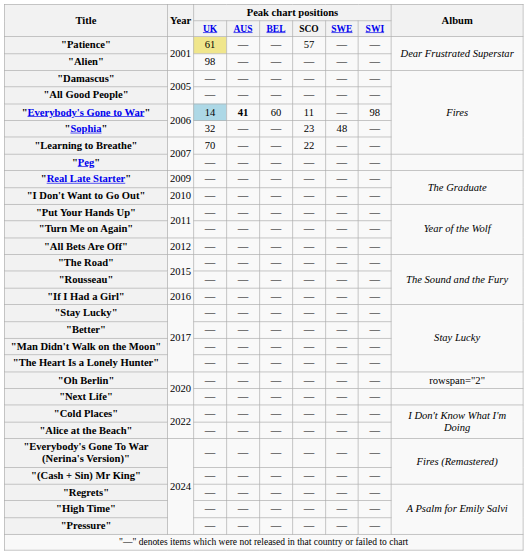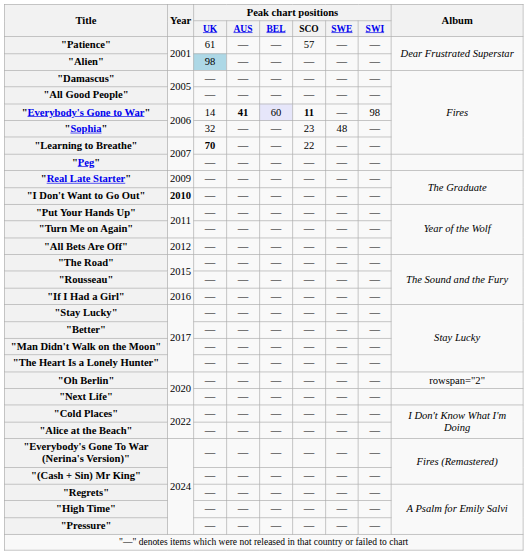(210, 45) khaki background -> (210, 45) no background
(210, 62) no background -> (210, 62) lightblue background
(210, 112) lightblue background -> (210, 112) no background
(276, 112) no background -> (276, 112) lavender background
(309, 112) normal -> (309, 112) bold
(210, 145) normal -> (210, 145) bold
(181, 196) normal -> (181, 196) bold
